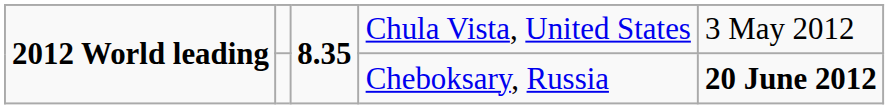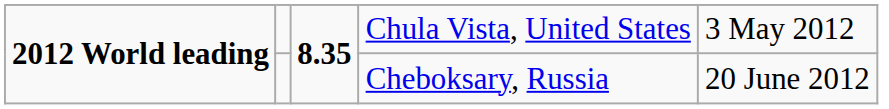(791, 77) bold -> (787, 77) normal
